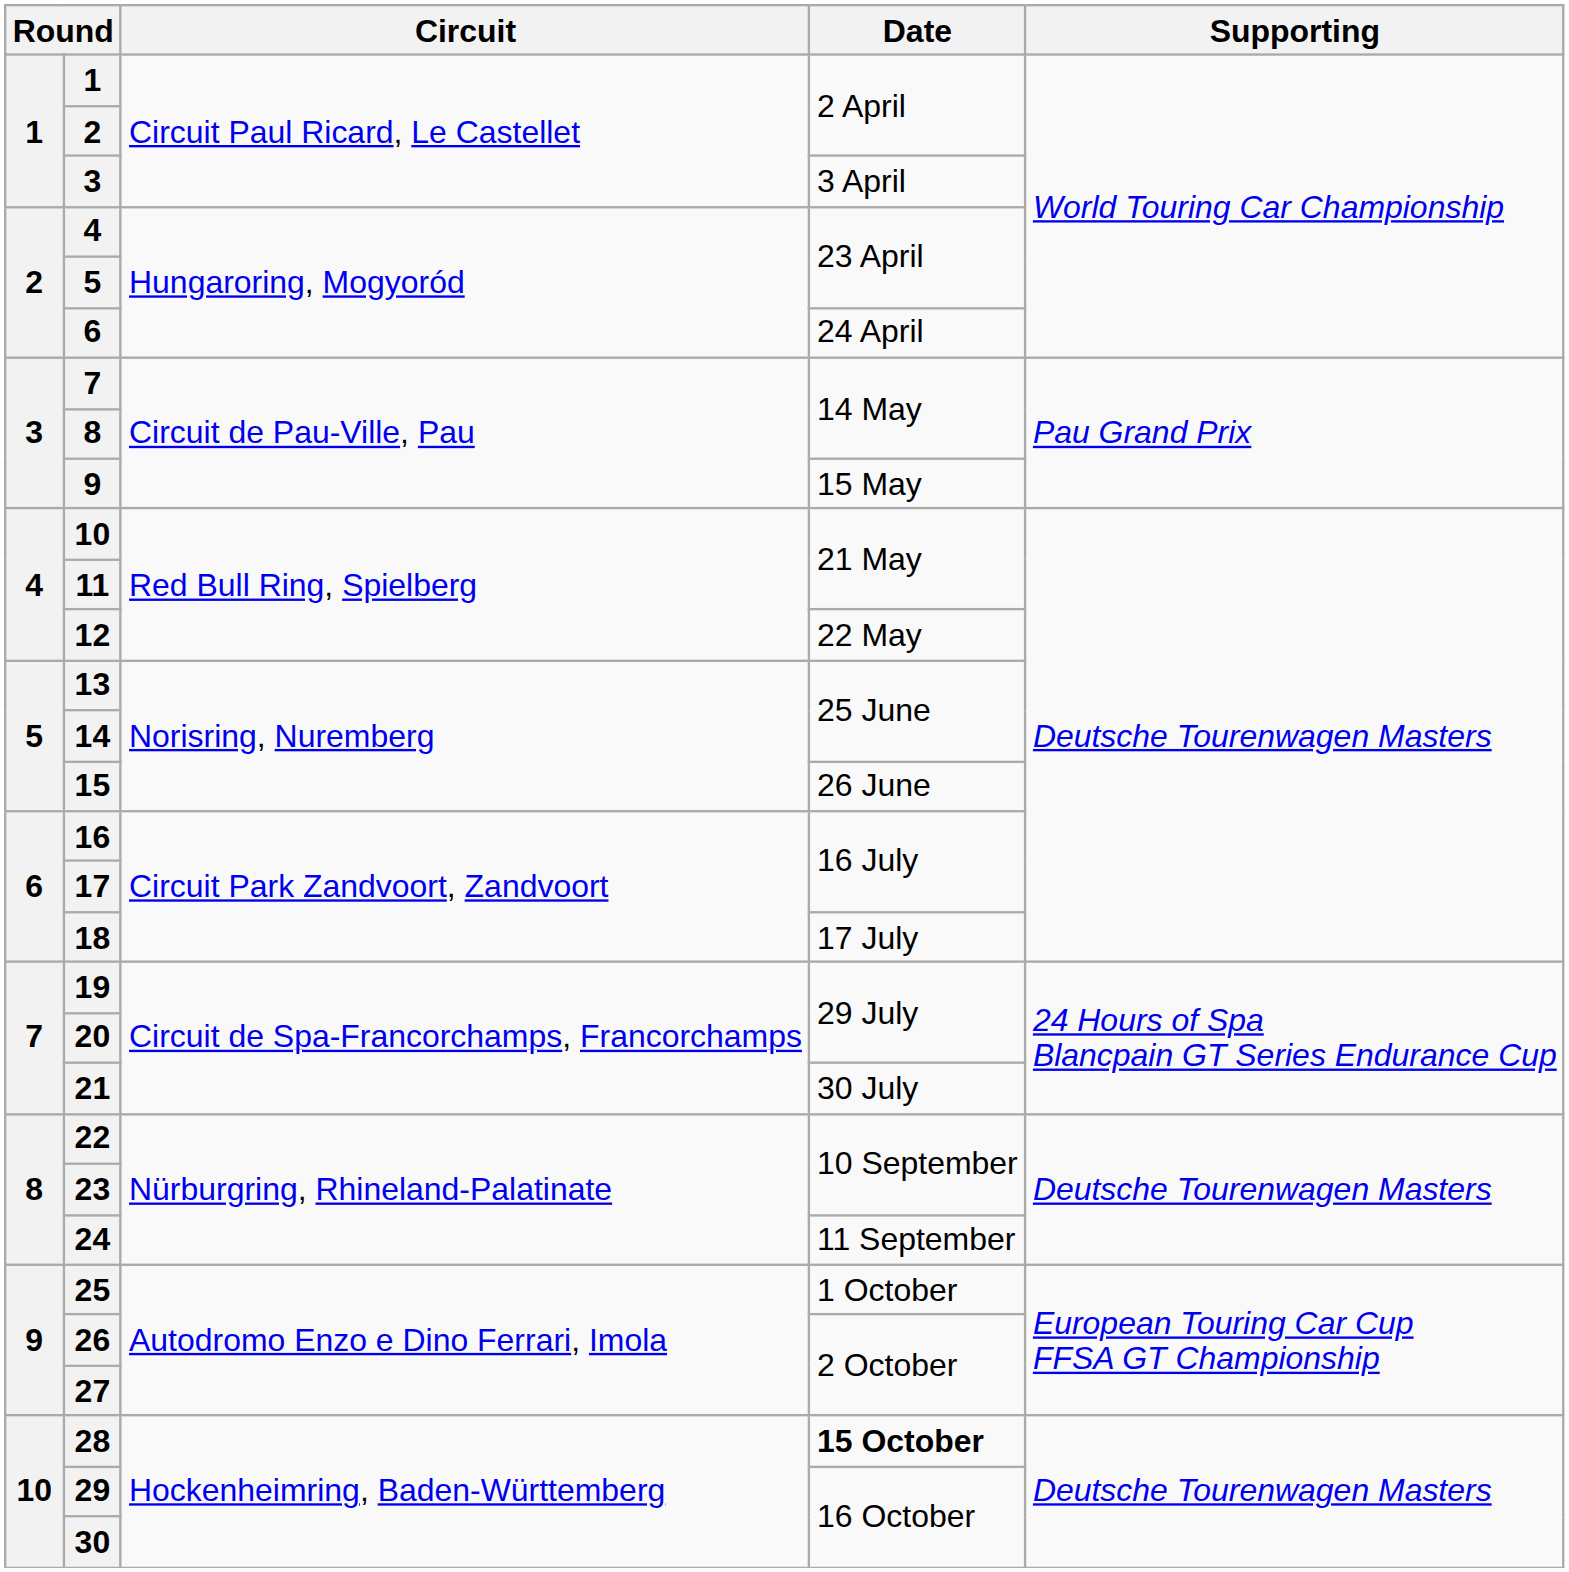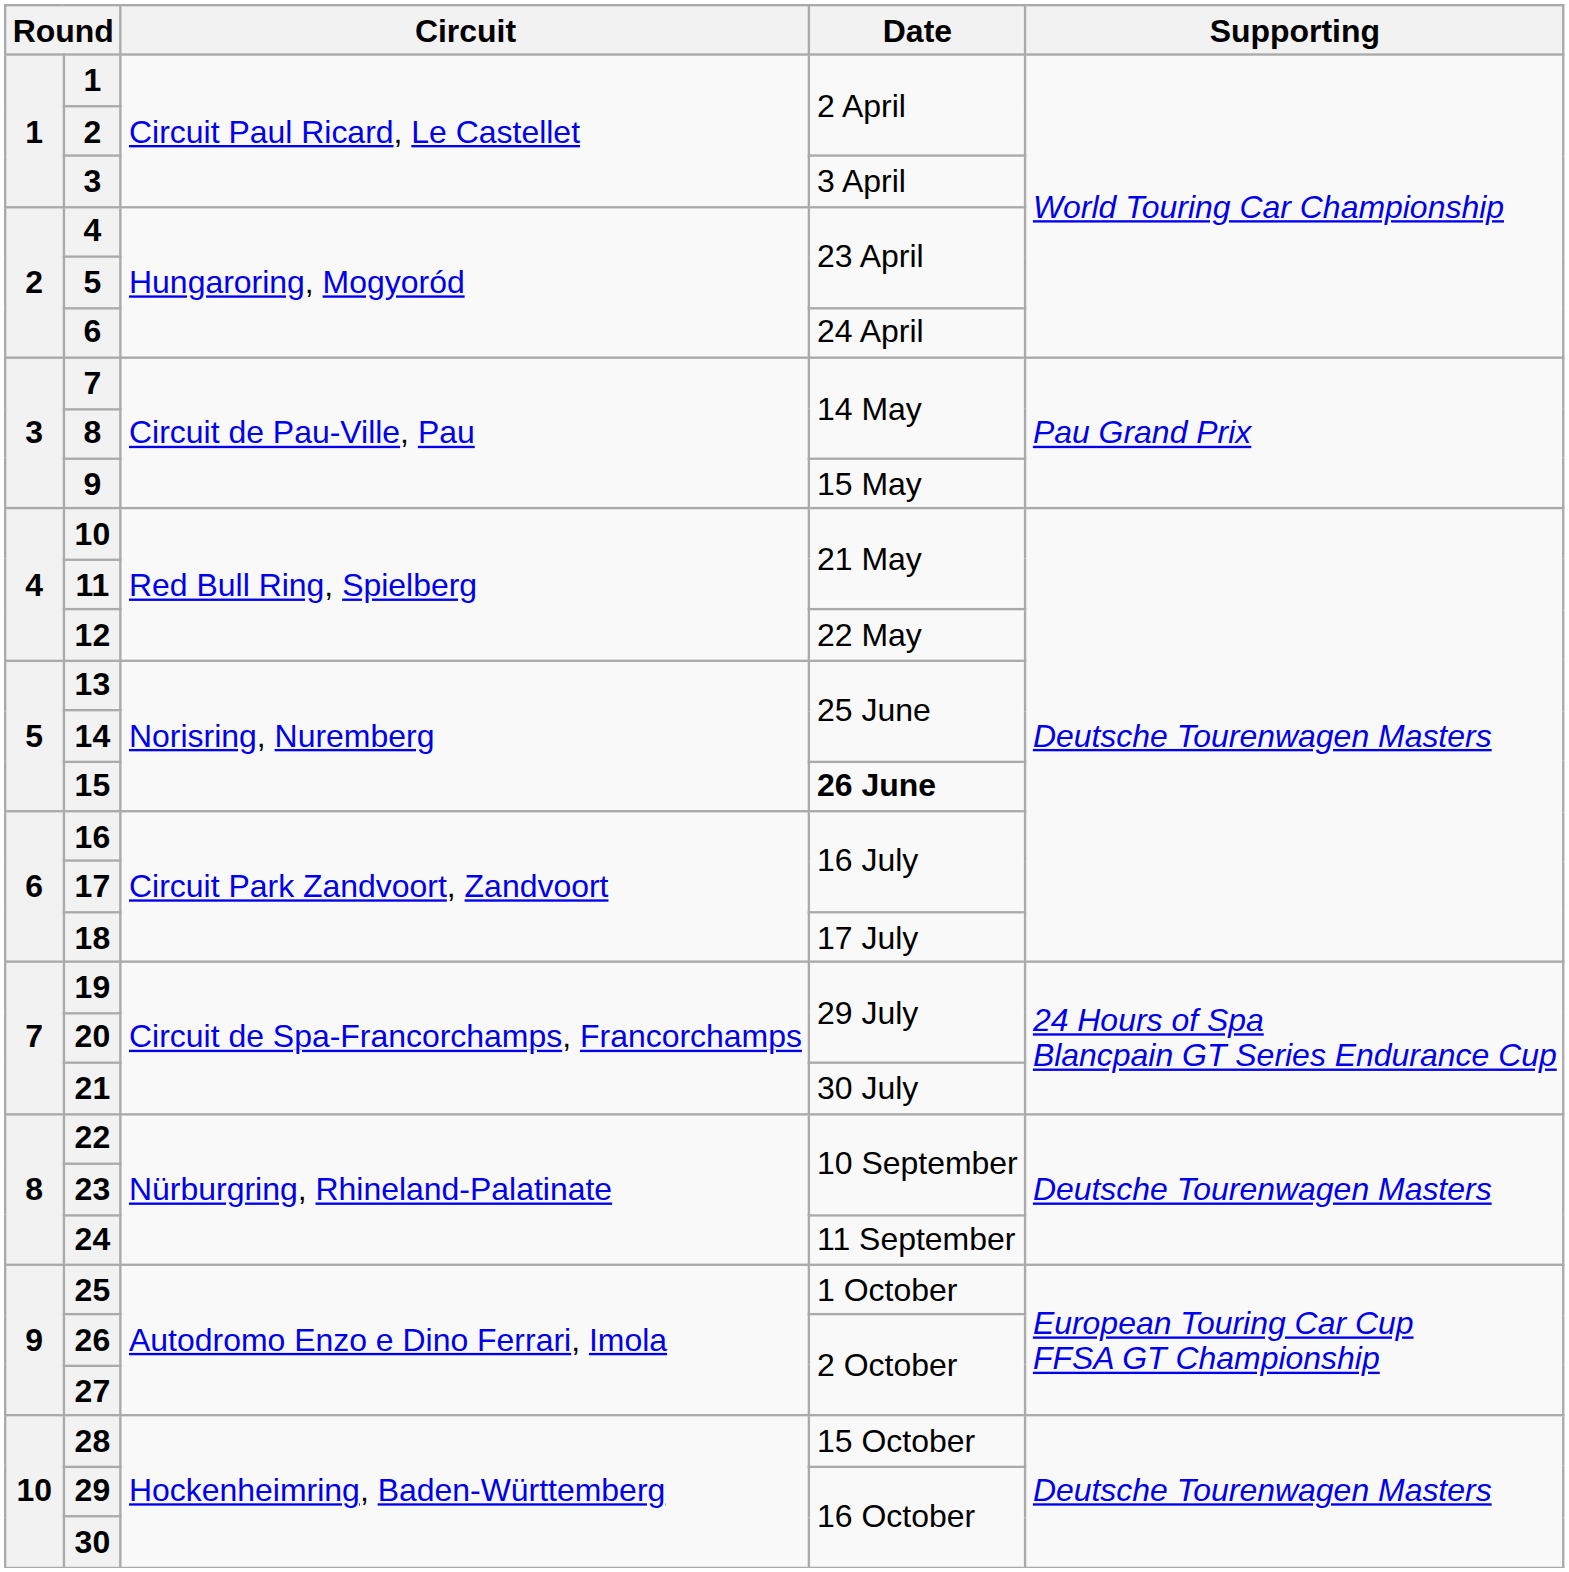(874, 786) normal -> (877, 786) bold
(901, 1441) bold -> (896, 1441) normal
